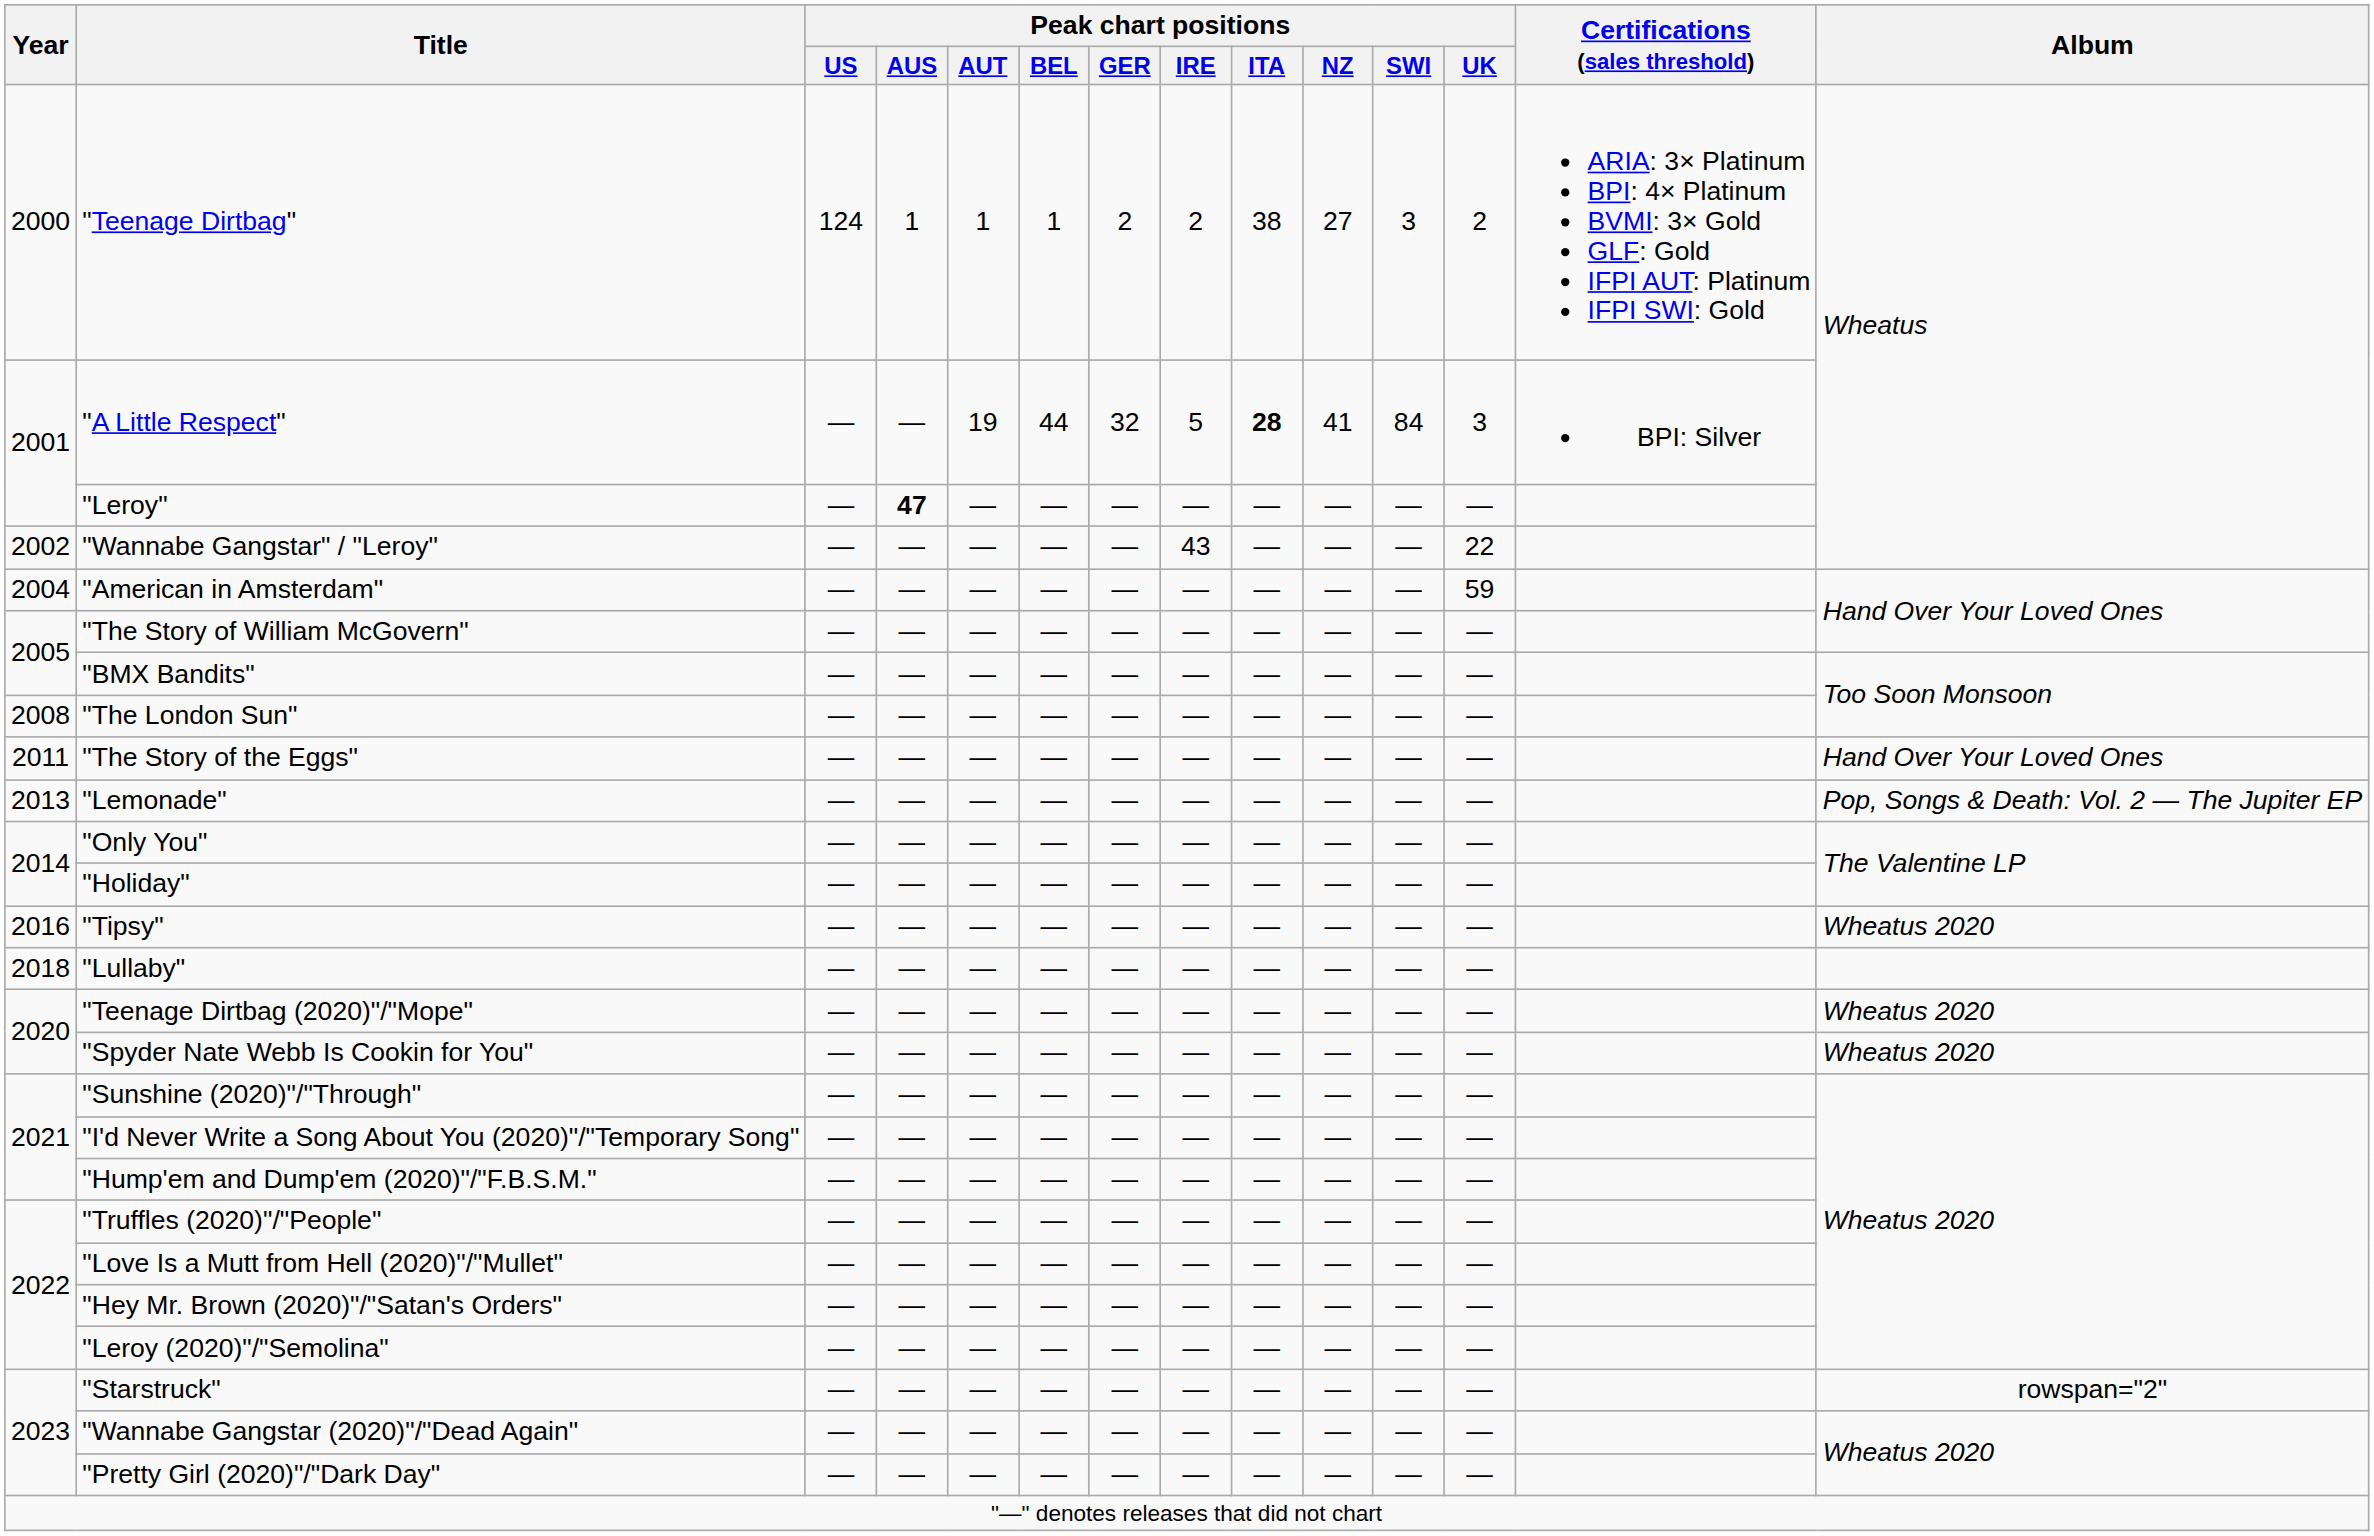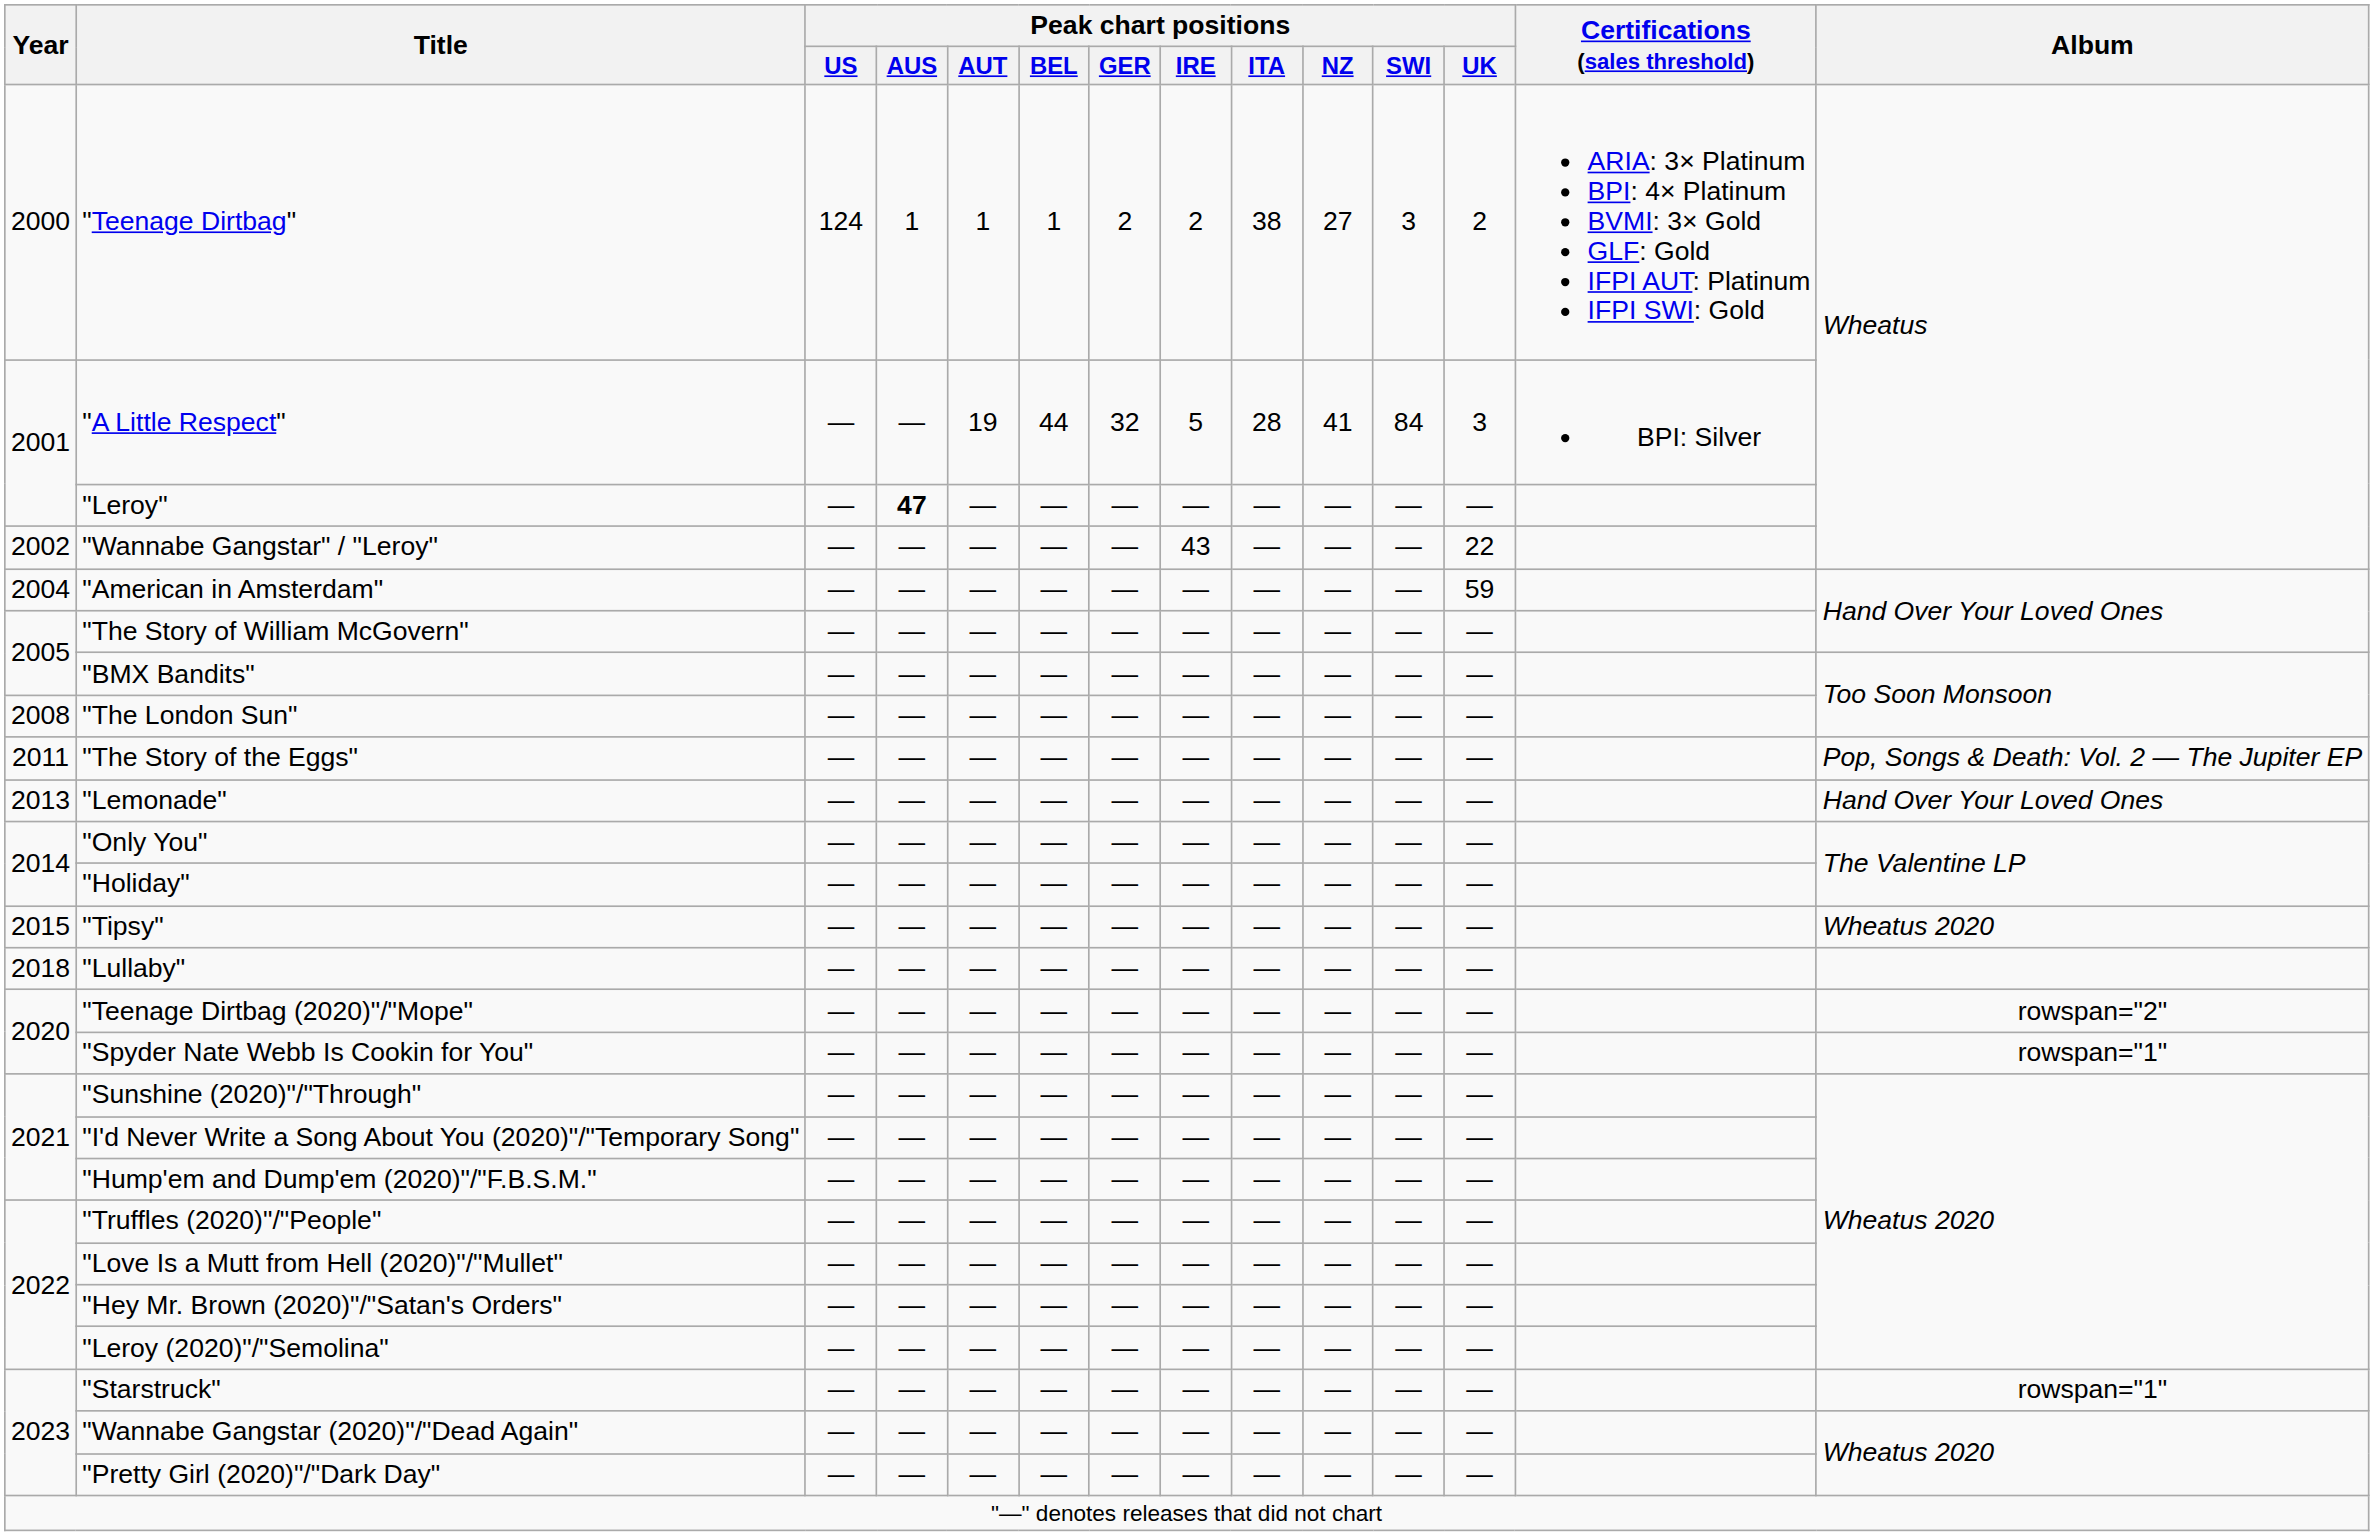(1267, 421) bold -> (1267, 421) normal
(1993, 757) Hand Over Your Loved Ones -> (2092, 757) Pop, Songs & Death: Vol. 2 — The Jupiter EP
(2092, 799) Pop, Songs & Death: Vol. 2 — The Jupiter EP -> (1993, 799) Hand Over Your Loved Ones
(40, 926) 2016 -> (40, 926) 2015
(1908, 1010) Wheatus 2020 -> (2092, 1010) rowspan="2"
(1908, 1052) Wheatus 2020 -> (2092, 1052) rowspan="1"
(2092, 1389) rowspan="2" -> (2092, 1389) rowspan="1"
